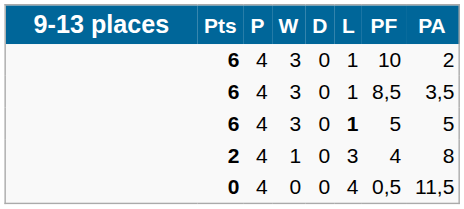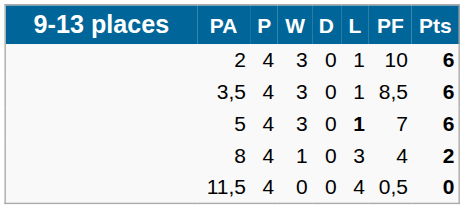columns swapped: (220, 25) <-> (432, 25)
(395, 123) 5 -> (402, 123) 7
